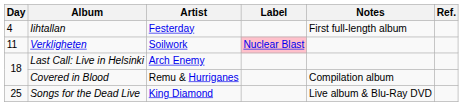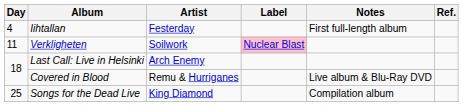(351, 77) Compilation album -> (370, 77) Live album & Blu-Ray DVD
(370, 93) Live album & Blu-Ray DVD -> (351, 93) Compilation album
